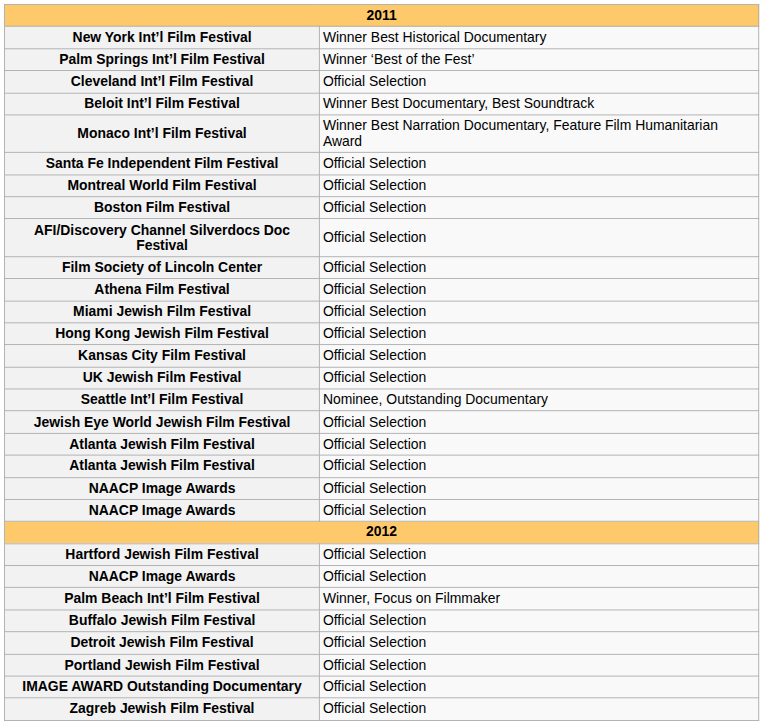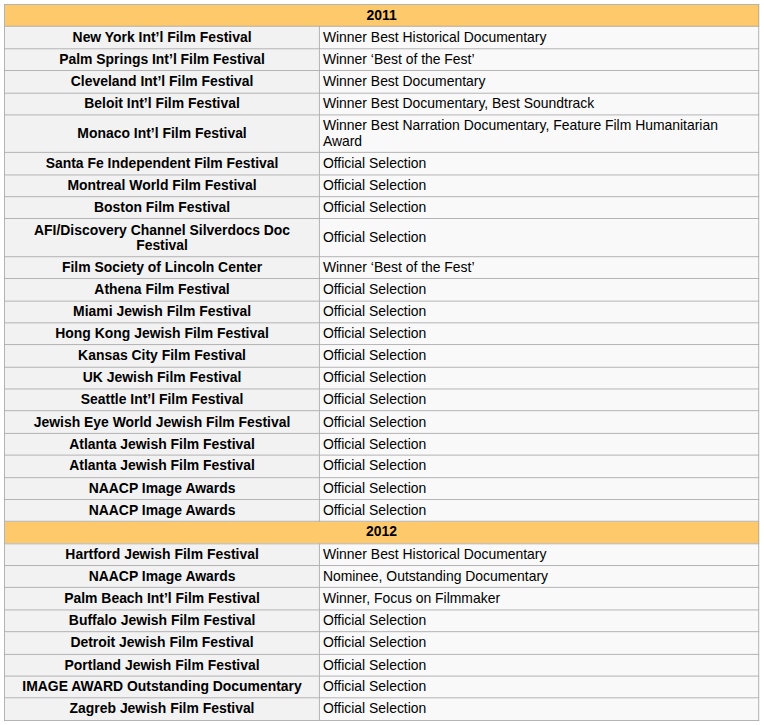(375, 81) Official Selection -> (404, 81) Winner Best Documentary
(375, 267) Official Selection -> (399, 267) Winner ‘Best of the Fest’
(435, 400) Nominee, Outstanding Documentary -> (375, 400) Official Selection
(375, 554) Official Selection -> (435, 554) Winner Best Historical Documentary
(375, 576) Official Selection -> (435, 576) Nominee, Outstanding Documentary
